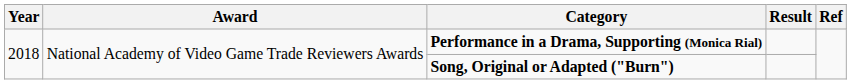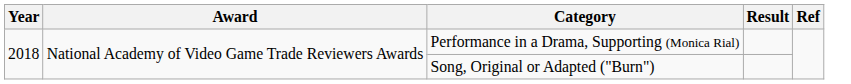(596, 41) bold -> (585, 41) normal
(552, 66) bold -> (543, 66) normal
